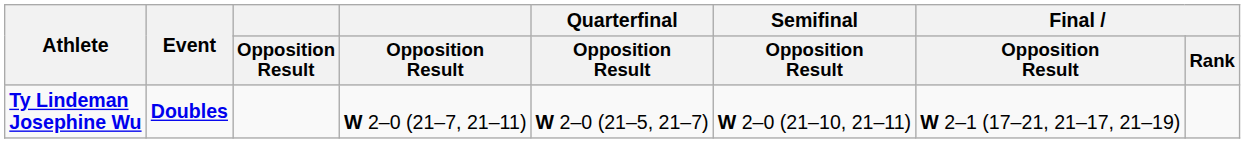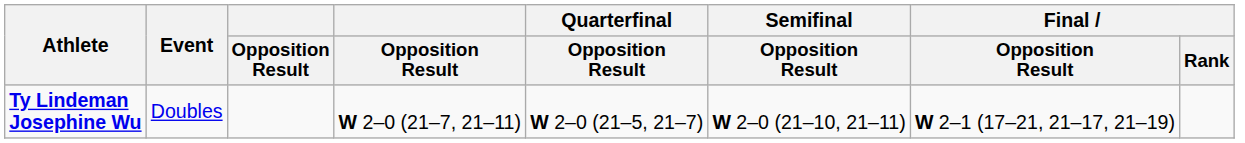(189, 112) bold -> (187, 112) normal
